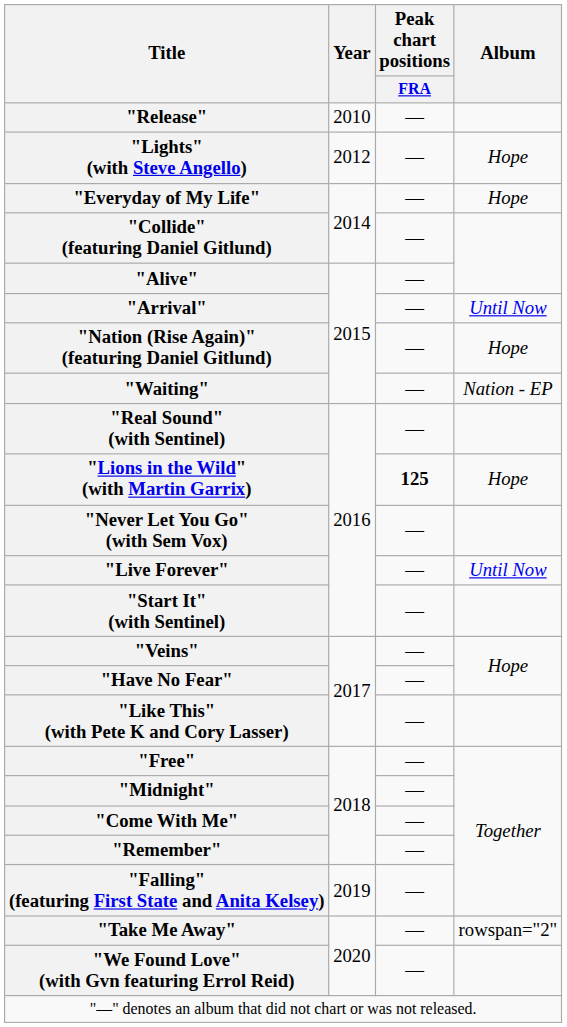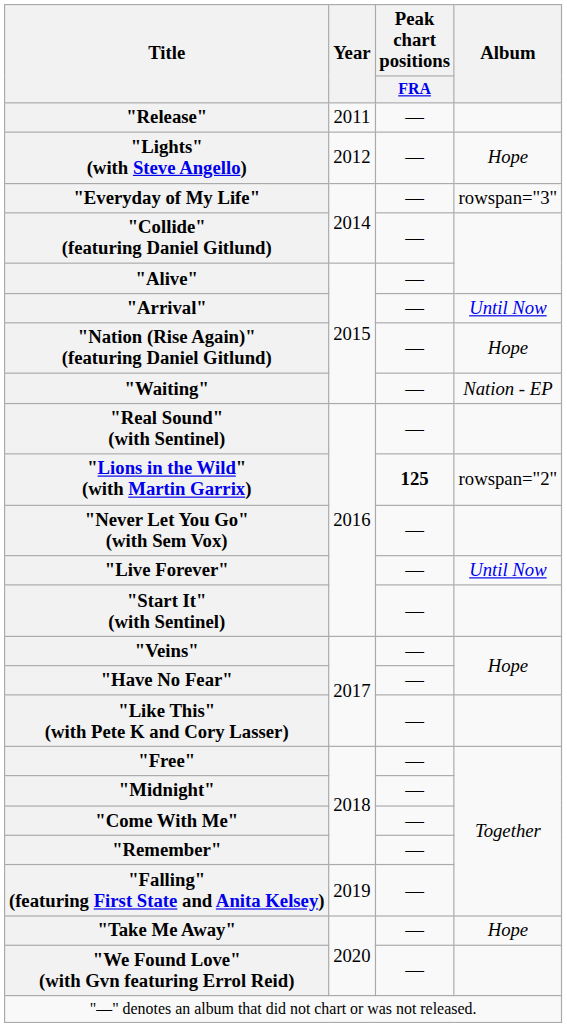(352, 117) 2010 -> (352, 117) 2011
(508, 197) Hope -> (508, 197) rowspan="3"
(508, 479) Hope -> (508, 479) rowspan="2"
(508, 930) rowspan="2" -> (508, 930) Hope
